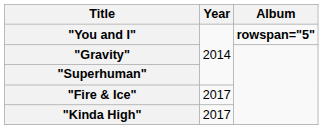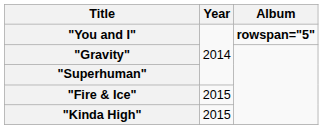(217, 94) 2017 -> (217, 94) 2015
(217, 114) 2017 -> (217, 114) 2015
